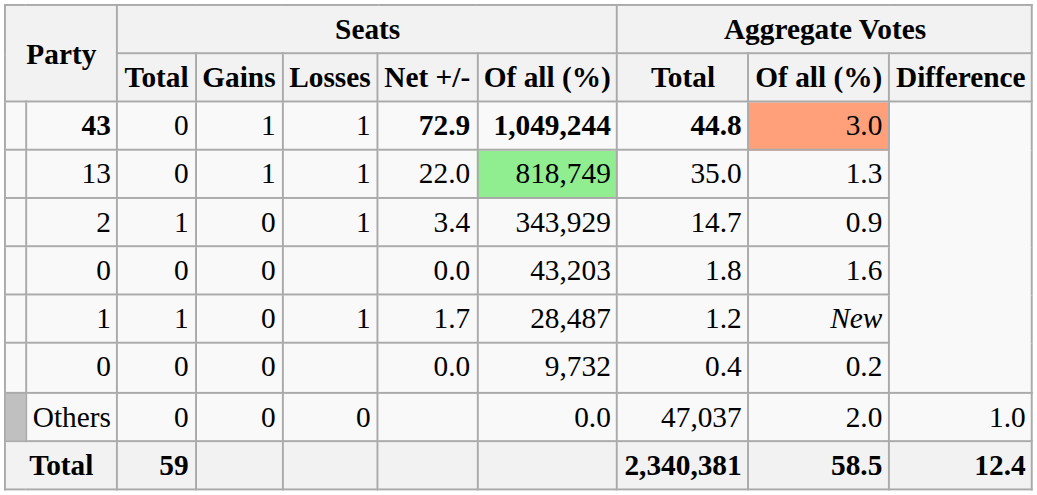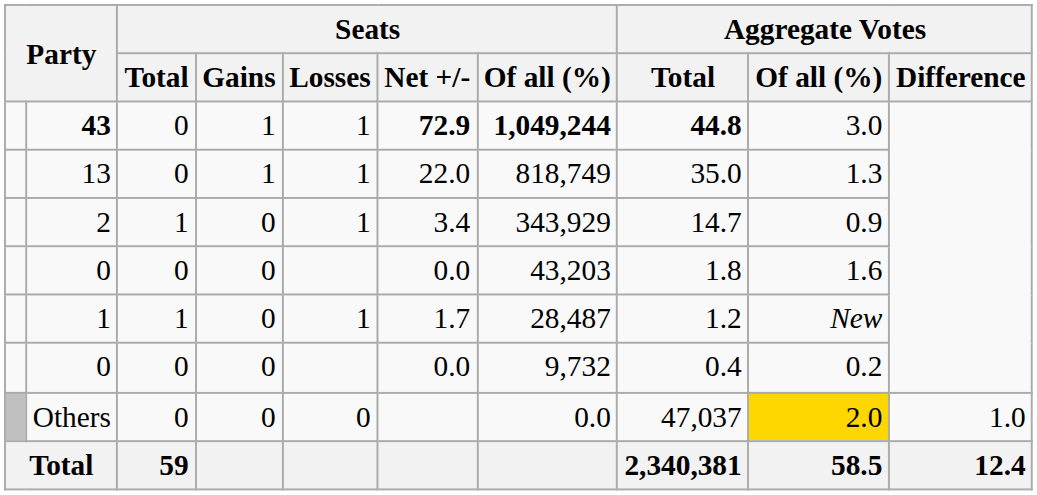(864, 125) lightsalmon background -> (864, 125) no background
(563, 173) lightgreen background -> (563, 173) no background
(864, 415) no background -> (864, 415) gold background
